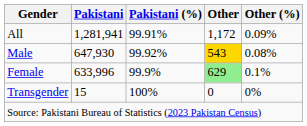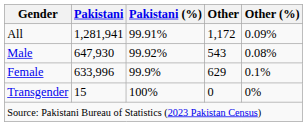(217, 53) gold background -> (217, 53) no background
(217, 72) lightgreen background -> (217, 72) no background
